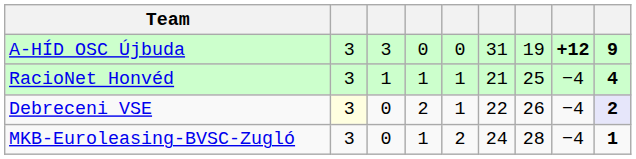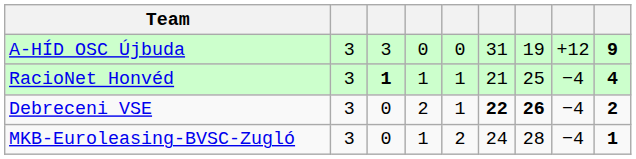(573, 50) bold -> (573, 50) normal
(386, 79) normal -> (386, 79) bold
(349, 109) lightyellow background -> (349, 109) no background
(497, 109) normal -> (497, 109) bold
(534, 109) normal -> (534, 109) bold
(612, 109) lavender background -> (612, 109) no background
